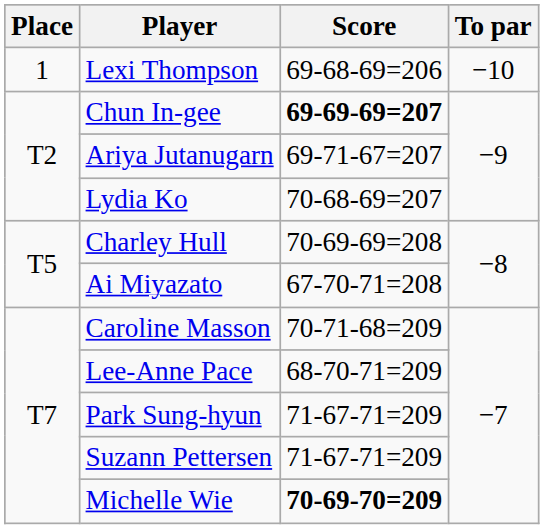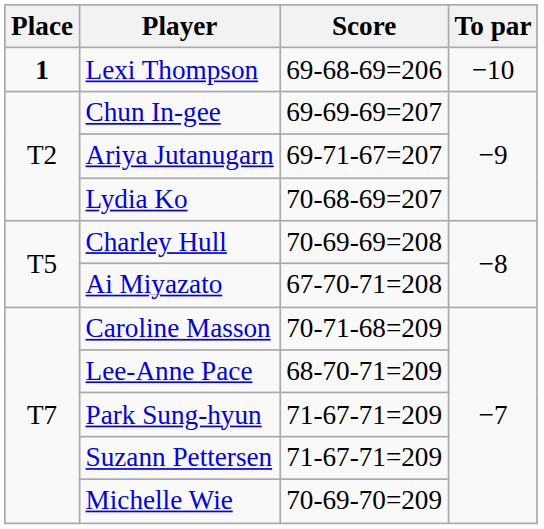(42, 69) normal -> (42, 69) bold
(364, 112) bold -> (364, 112) normal
(364, 500) bold -> (364, 500) normal
